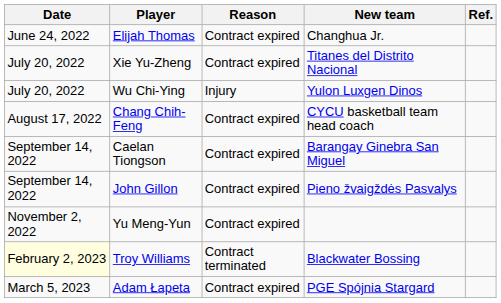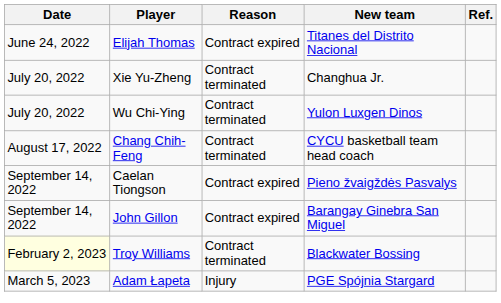(345, 35) Changhua Jr. -> (360, 42) Titanes del Distrito Nacional
(252, 63) Contract expired -> (235, 77) Contract terminated
(360, 63) Titanes del Distrito Nacional -> (345, 77) Changhua Jr.
(220, 91) Injury -> (235, 112) Contract terminated
(252, 118) Contract expired -> (235, 148) Contract terminated
(373, 153) Barangay Ginebra San Miguel -> (382, 183) Pieno žvaigždės Pasvalys
(382, 189) Pieno žvaigždės Pasvalys -> (373, 218) Barangay Ginebra San Miguel
- row: (152, 224)
(252, 287) Contract expired -> (220, 281) Injury
